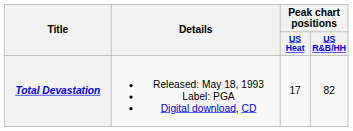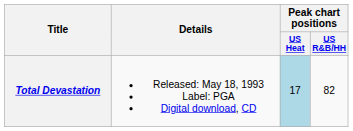(295, 91) no background -> (295, 91) lightblue background
